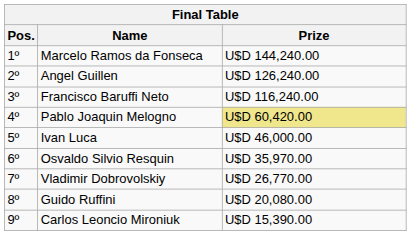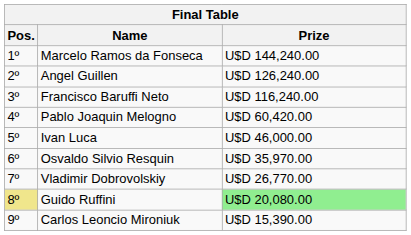(269, 117) khaki background -> (269, 117) no background
(13, 199) no background -> (13, 199) khaki background
(269, 199) no background -> (269, 199) lightgreen background
